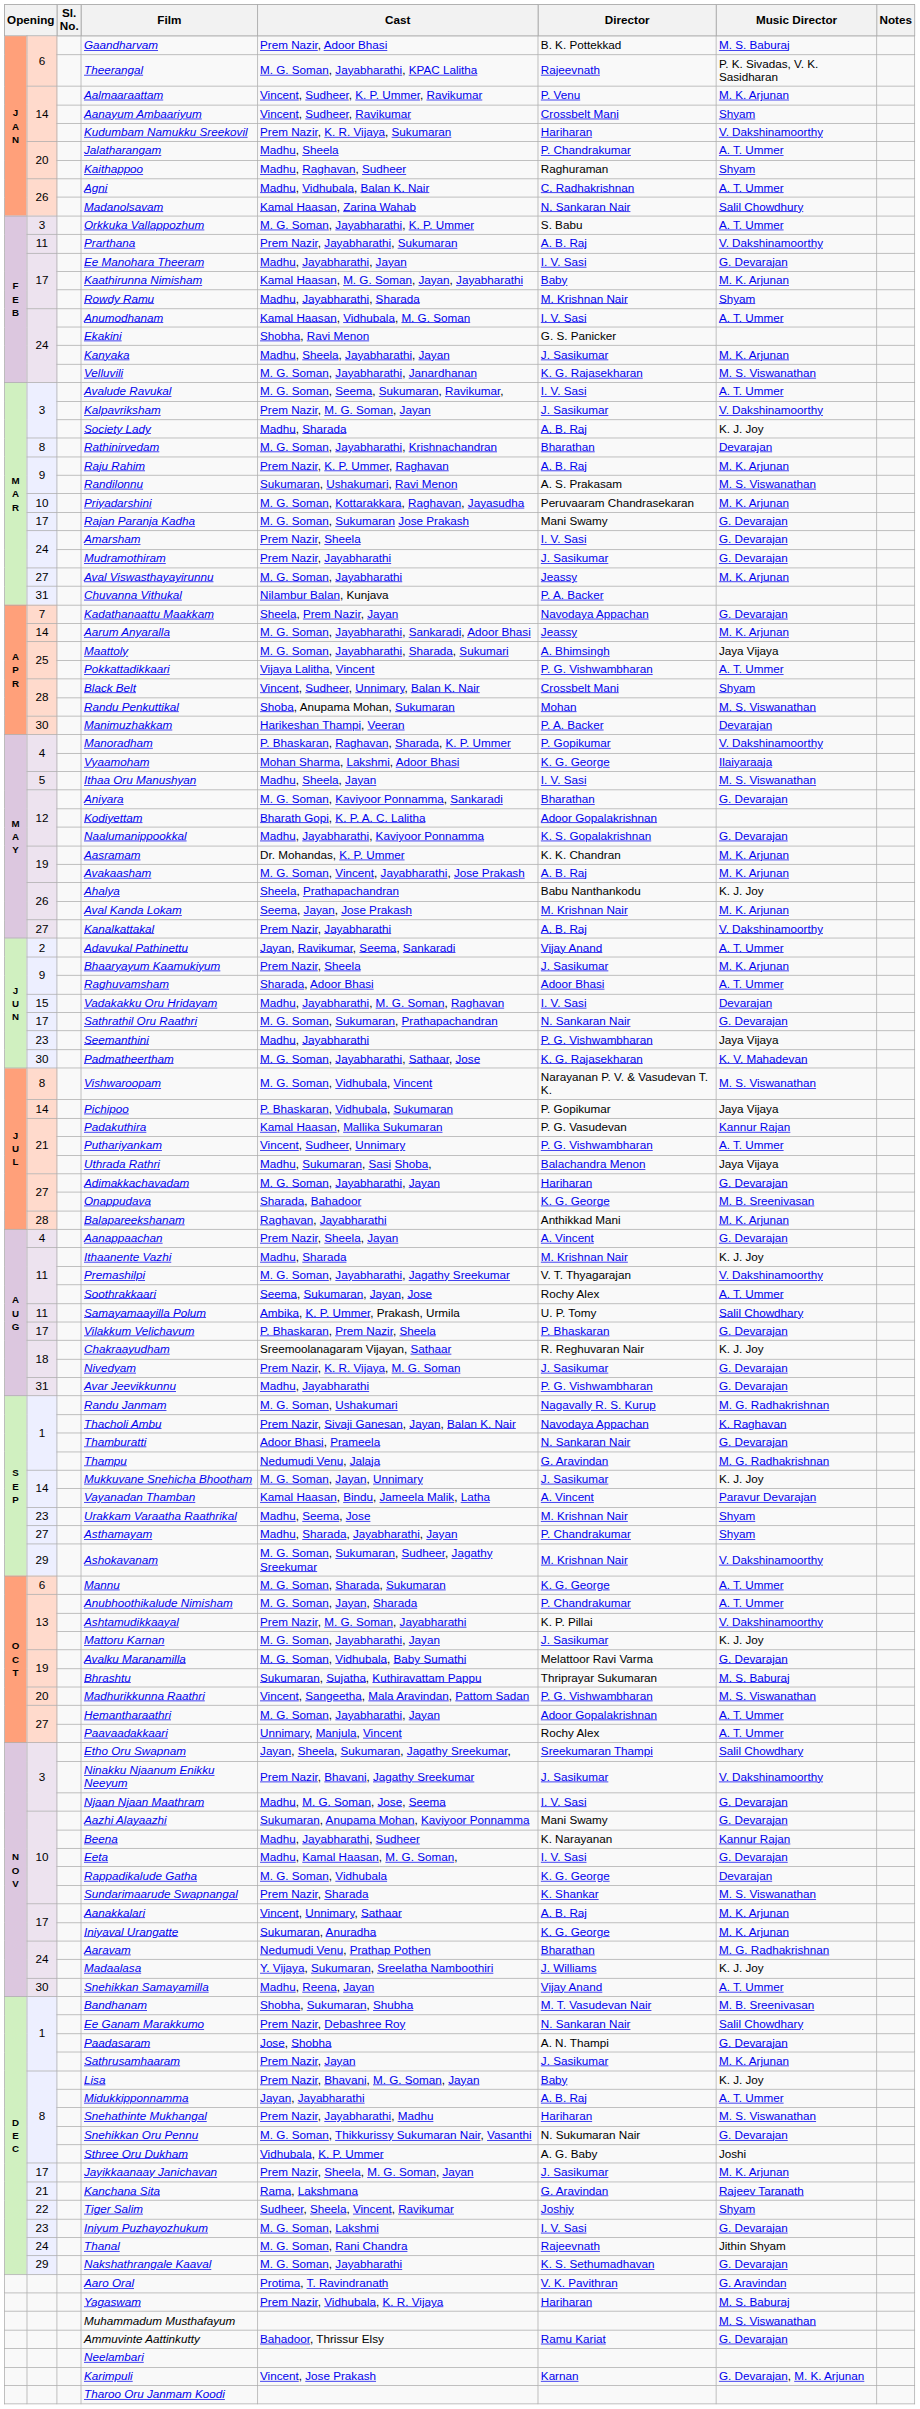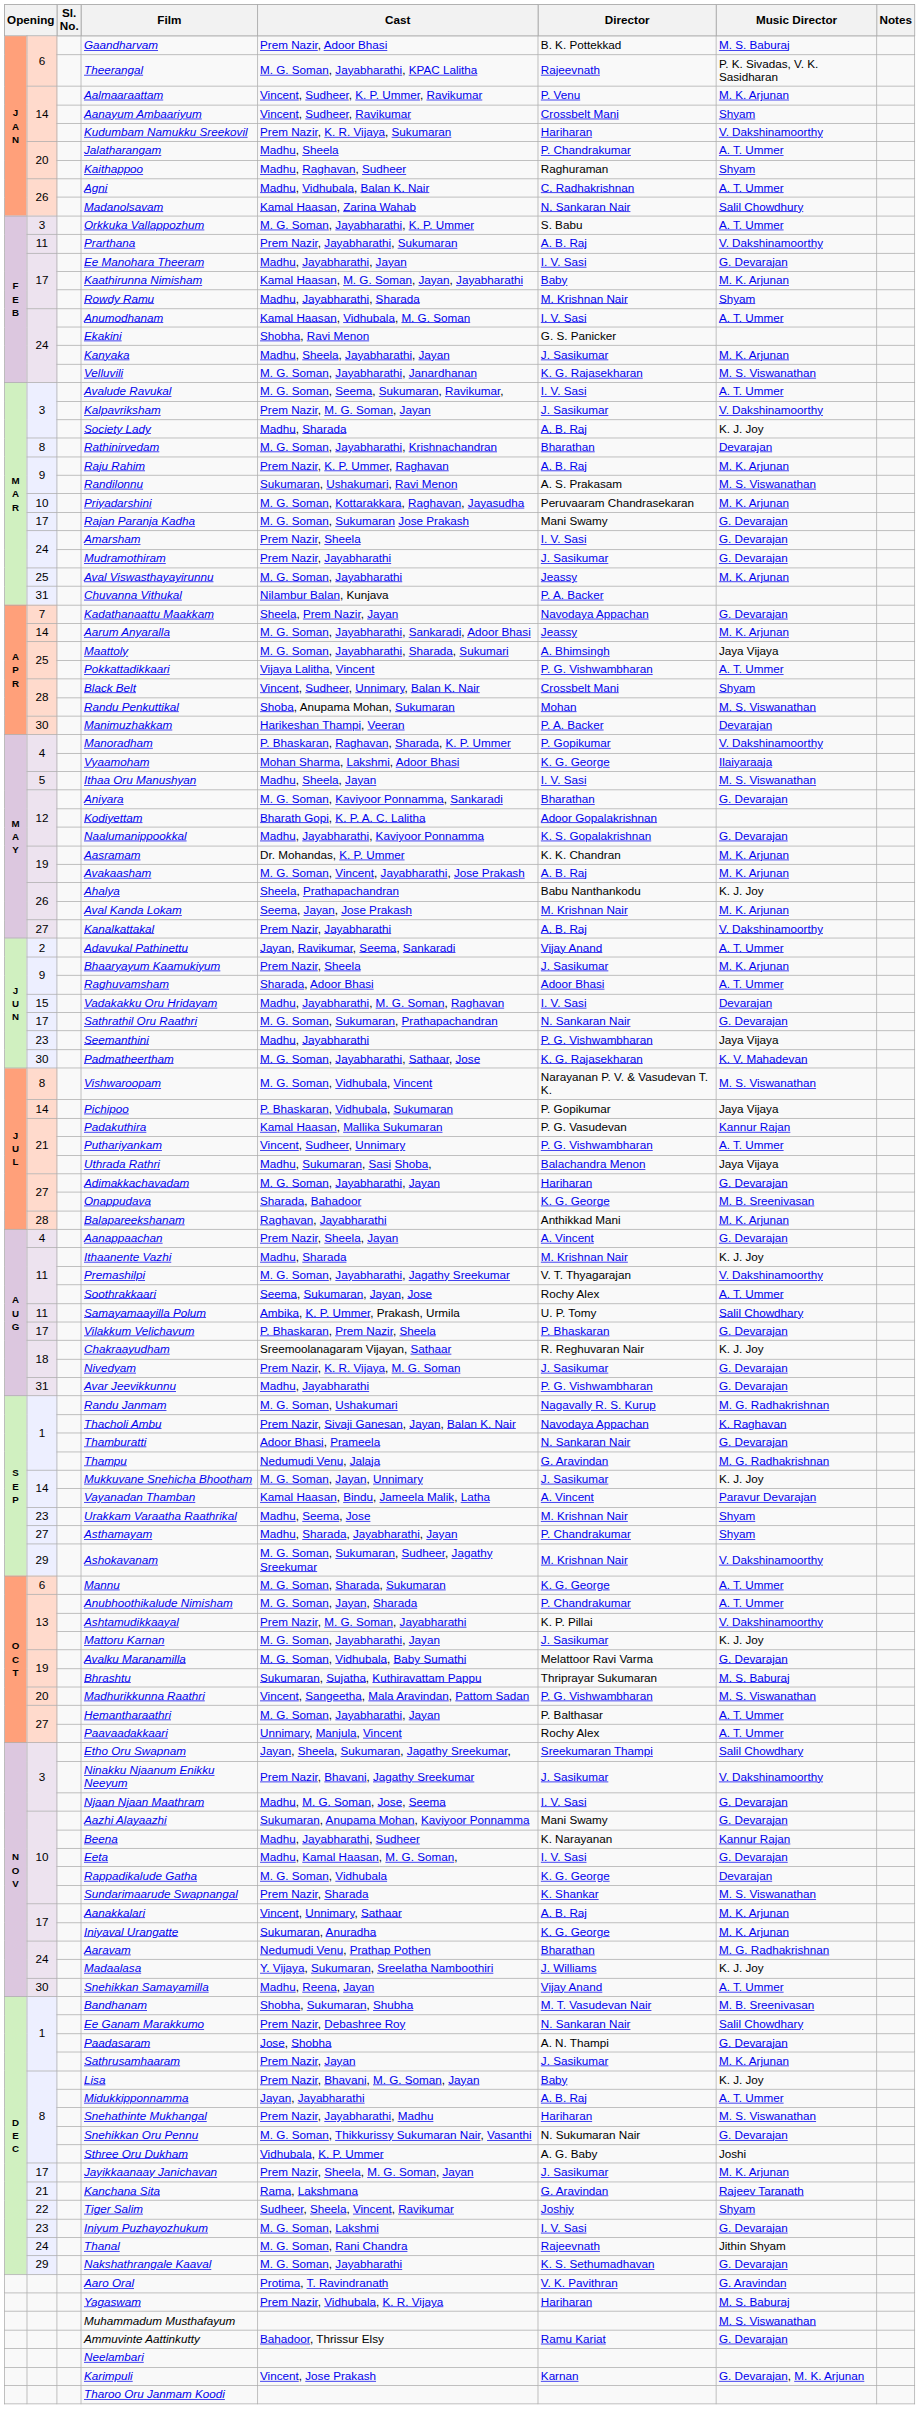(42, 577) 27 -> (42, 577) 25
(599, 1714) Adoor Gopalakrishnan -> (572, 1714) P. Balthasar
